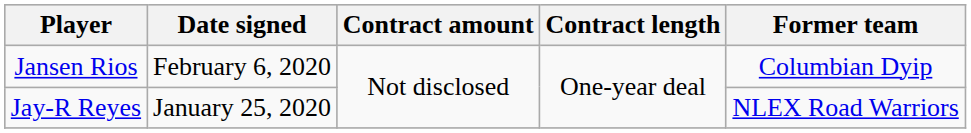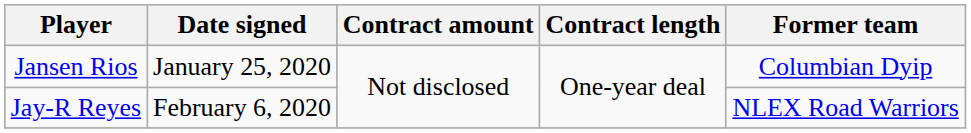(242, 66) February 6, 2020 -> (242, 66) January 25, 2020
(242, 107) January 25, 2020 -> (242, 107) February 6, 2020
